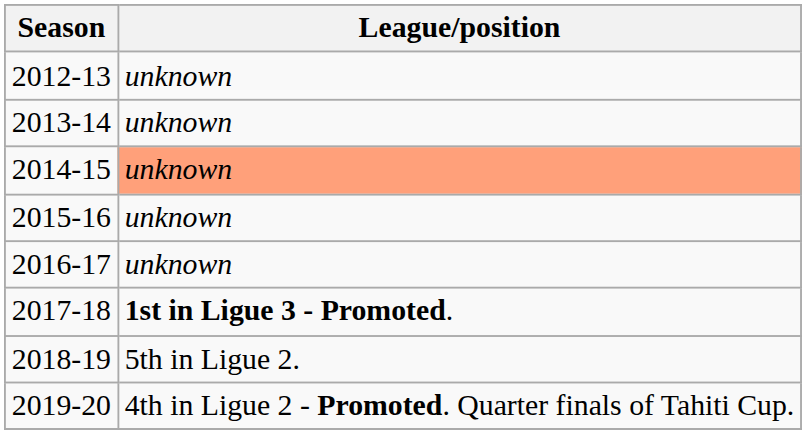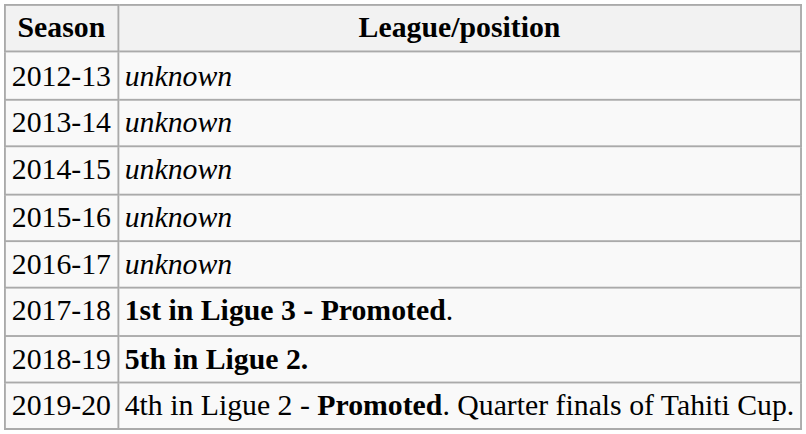(178, 169) lightsalmon background -> (178, 169) no background
(212, 358) normal -> (216, 358) bold
